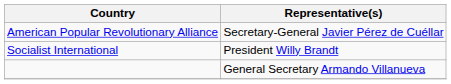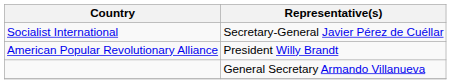(113, 32) American Popular Revolutionary Alliance -> (63, 32) Socialist International
(63, 50) Socialist International -> (113, 50) American Popular Revolutionary Alliance
